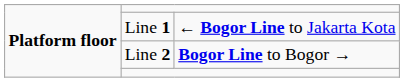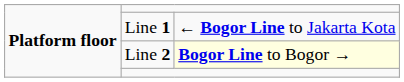(265, 54) no background -> (265, 54) lightyellow background
